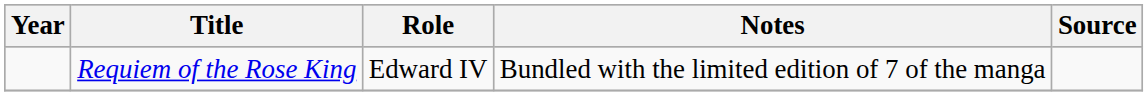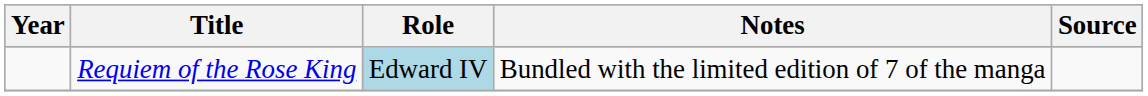(428, 68) no background -> (428, 68) lightblue background
